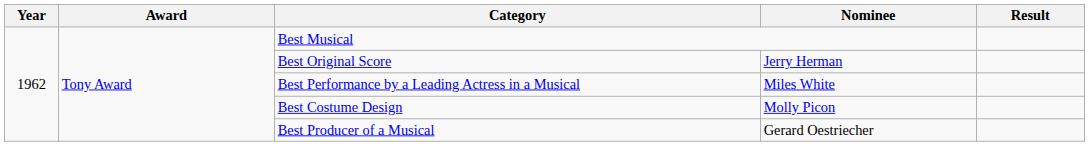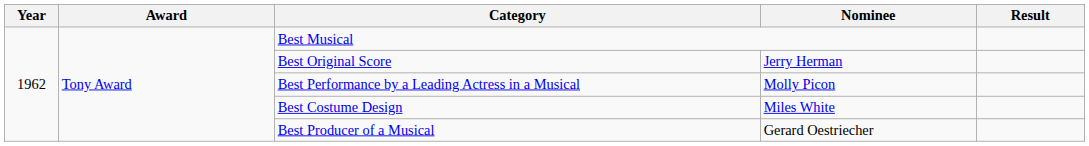(799, 84) Miles White -> (799, 84) Molly Picon
(799, 107) Molly Picon -> (799, 107) Miles White
